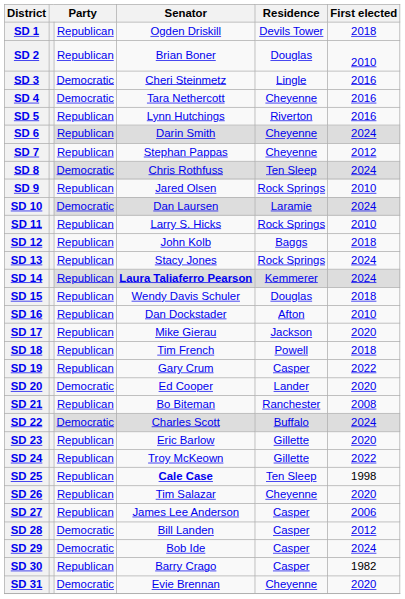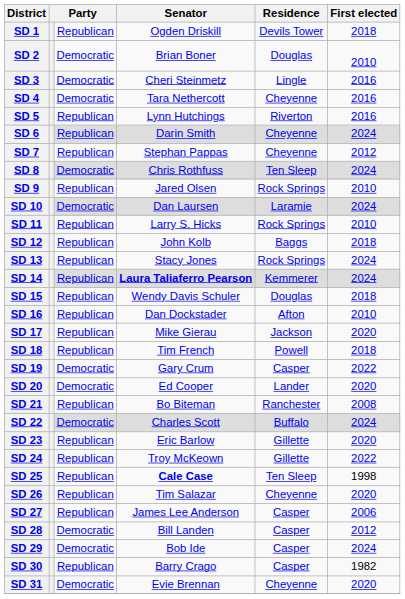(85, 55) Republican -> (85, 55) Democratic
(85, 368) Republican -> (85, 368) Democratic
